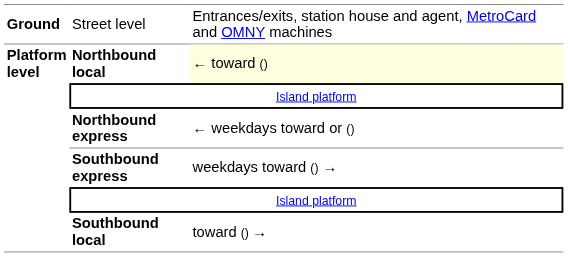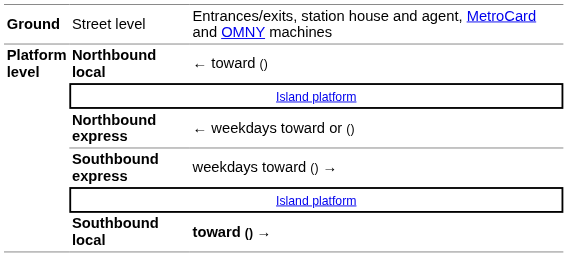(230, 63) lightyellow background -> (230, 63) no background
(230, 232) normal -> (232, 232) bold
